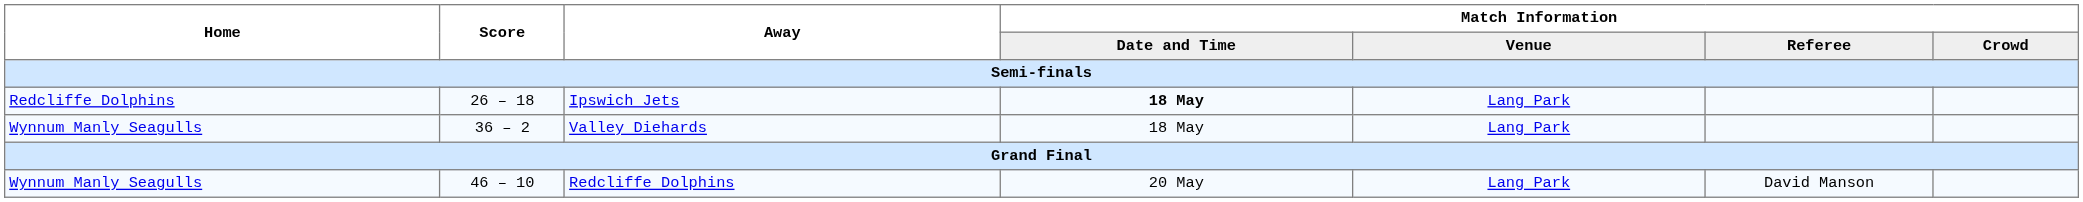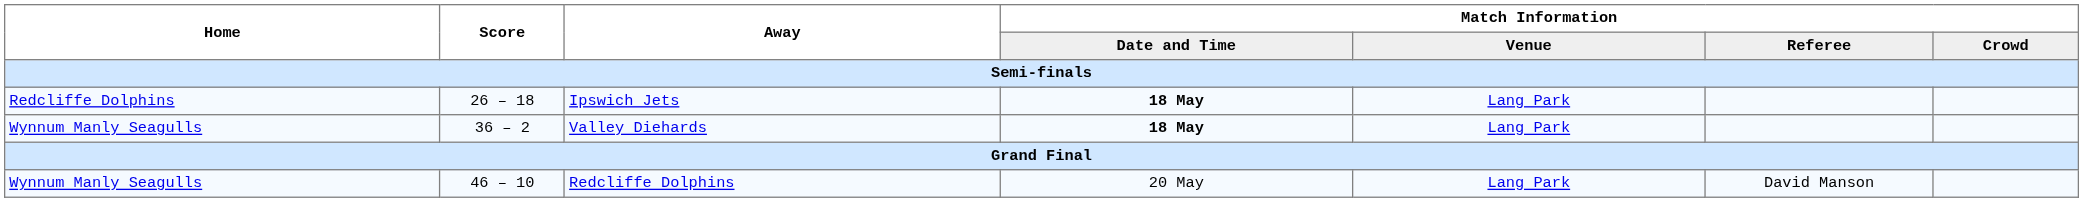(1176, 128) normal -> (1176, 128) bold
